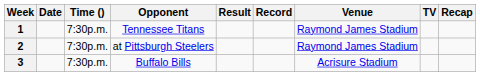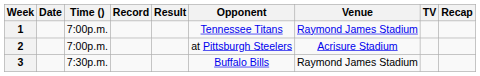columns swapped: (163, 12) <-> (274, 12)
(87, 29) 7:30p.m. -> (87, 29) 7:00p.m.
(87, 46) 7:30p.m. -> (87, 46) 7:00p.m.
(357, 46) Raymond James Stadium -> (357, 46) Acrisure Stadium
(357, 63) Acrisure Stadium -> (357, 63) Raymond James Stadium
